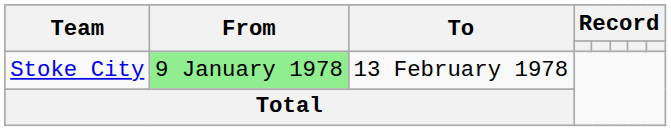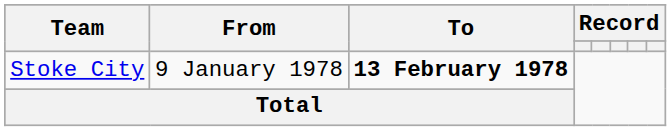(249, 70) lightgreen background -> (249, 70) no background
(461, 70) normal -> (461, 70) bold
